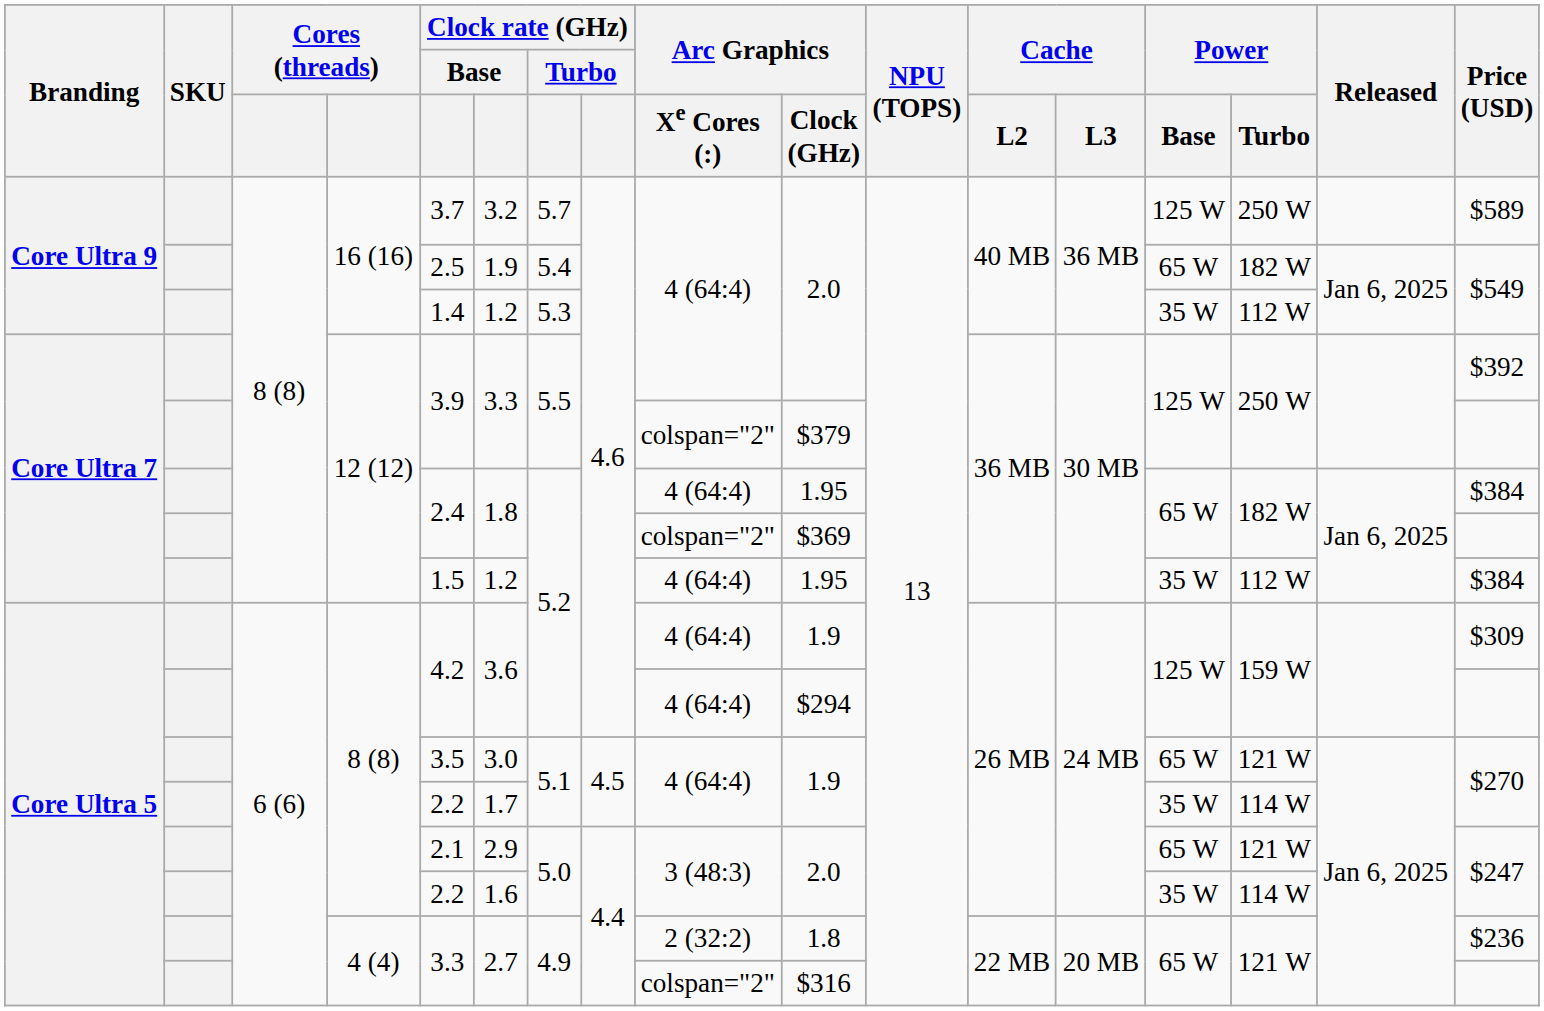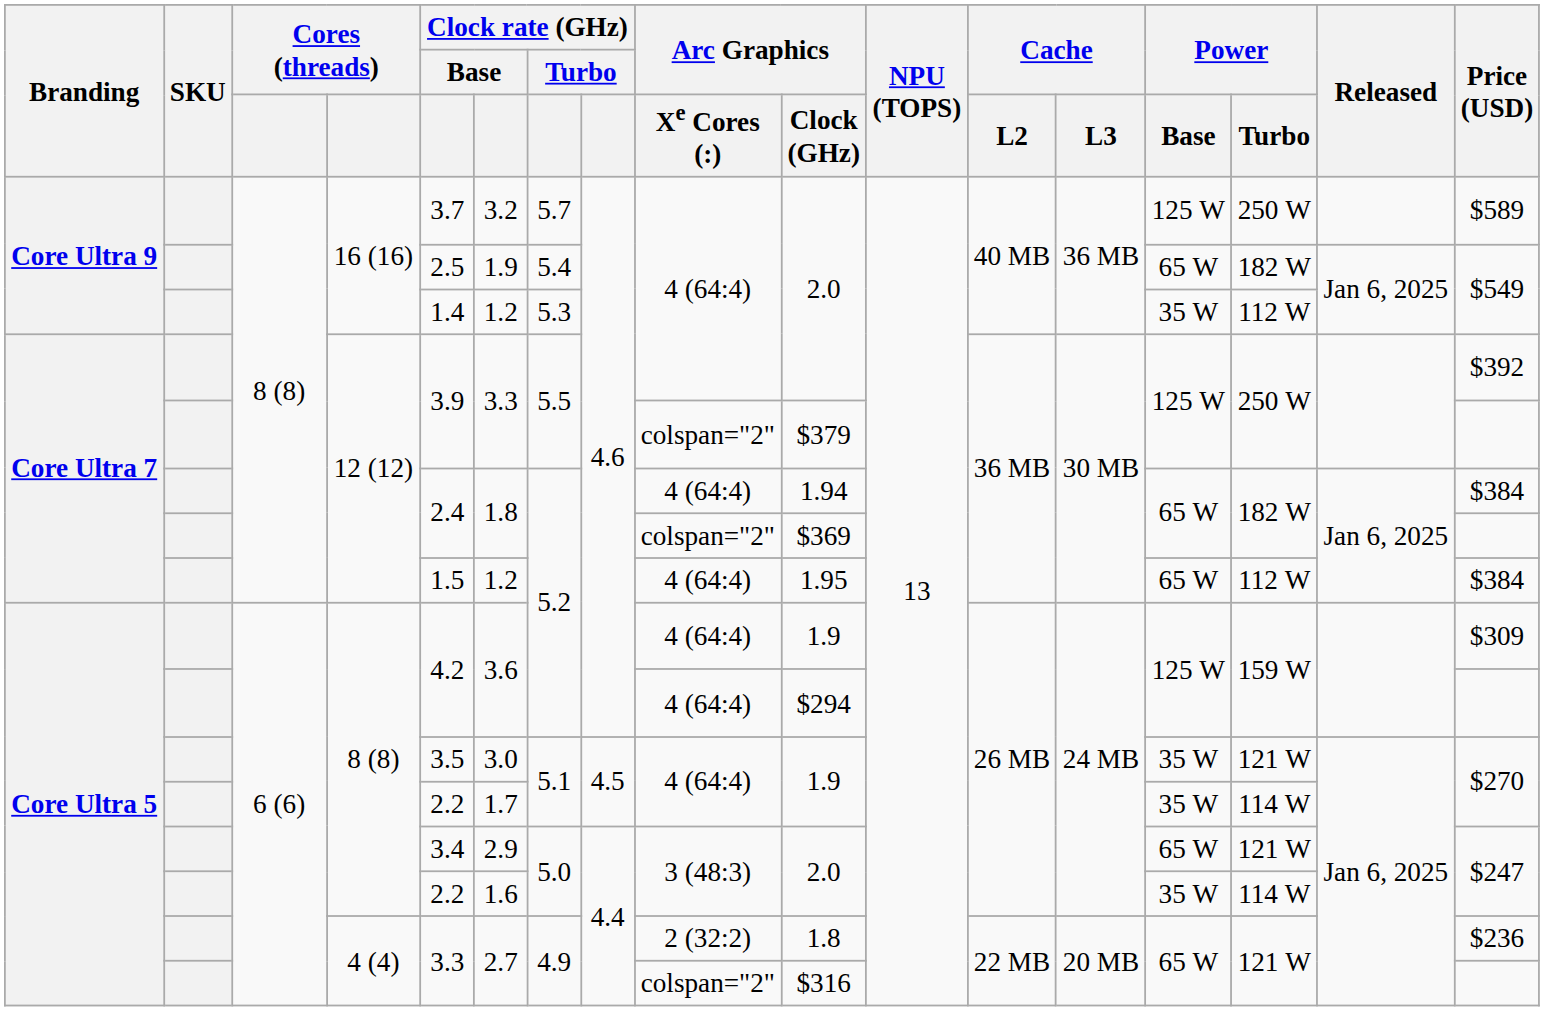(824, 490) 1.95 -> (824, 490) 1.94
(1188, 579) 35 W -> (1188, 579) 65 W
(1188, 758) 65 W -> (1188, 758) 35 W
(447, 848) 2.1 -> (447, 848) 3.4
